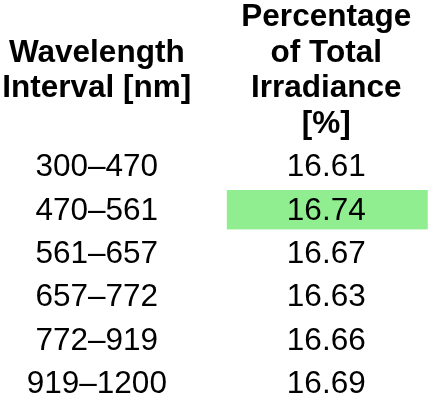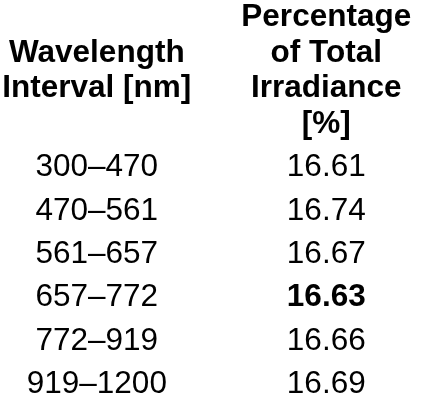(326, 209) lightgreen background -> (326, 209) no background
(326, 295) normal -> (326, 295) bold
